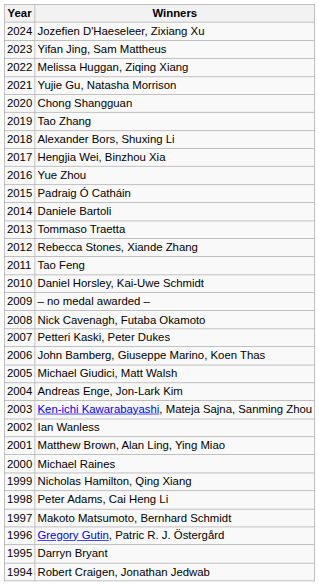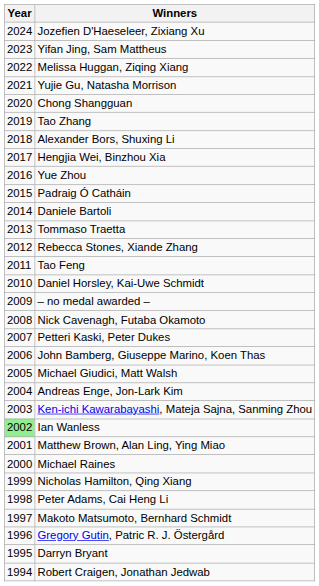(20, 427) no background -> (20, 427) lightgreen background
